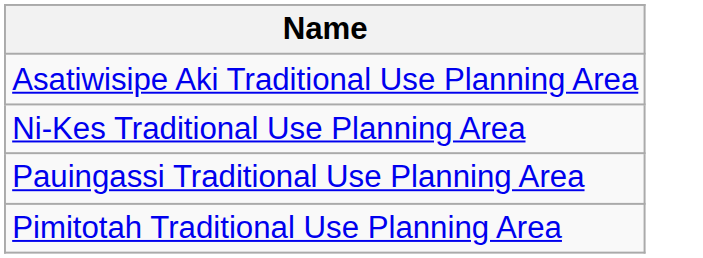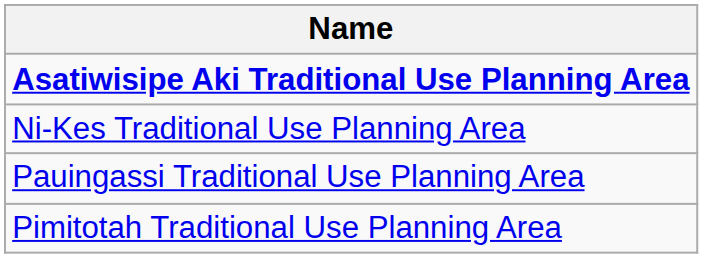(325, 78) normal -> (351, 78) bold
